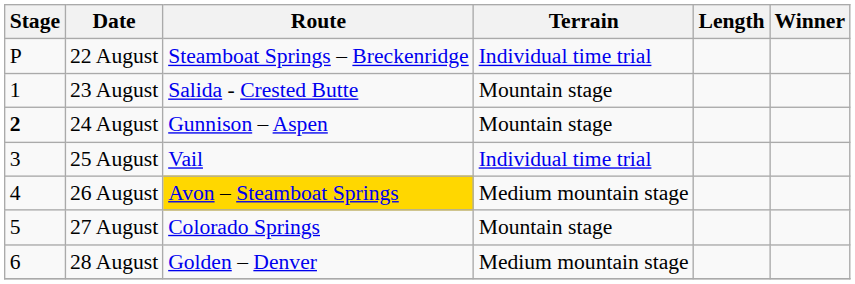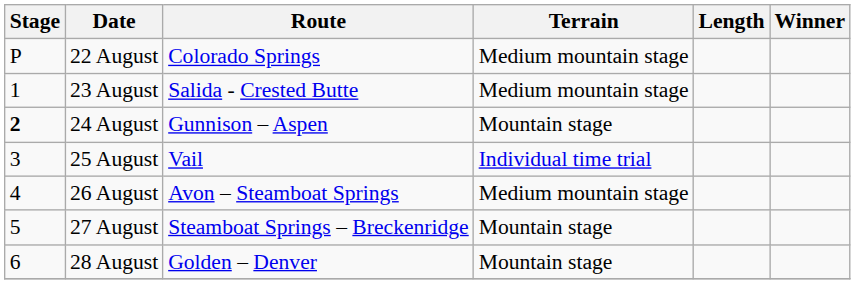(318, 55) Steamboat Springs – Breckenridge -> (244, 55) Colorado Springs
(565, 55) Individual time trial -> (584, 55) Medium mountain stage
(546, 90) Mountain stage -> (584, 90) Medium mountain stage
(283, 192) gold background -> (283, 192) no background
(244, 227) Colorado Springs -> (318, 227) Steamboat Springs – Breckenridge
(584, 261) Medium mountain stage -> (546, 261) Mountain stage
